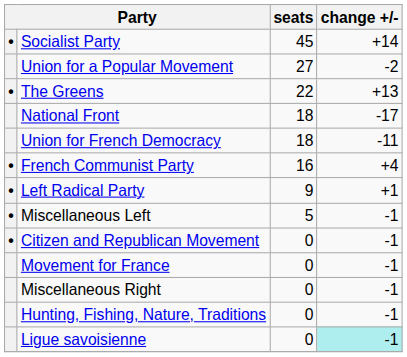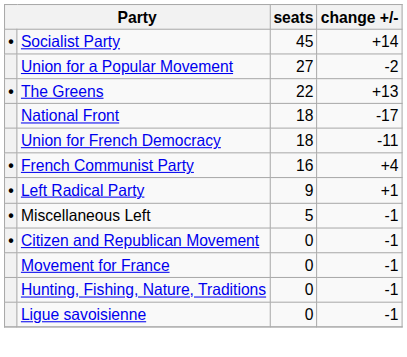- row: (91, 290)
(392, 339) paleturquoise background -> (392, 315) no background
